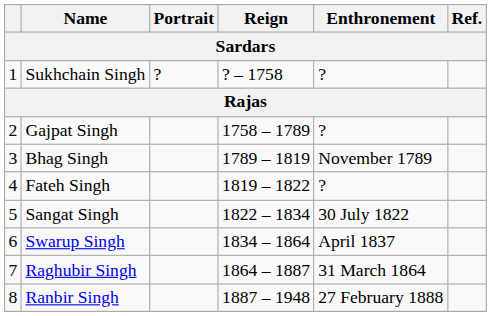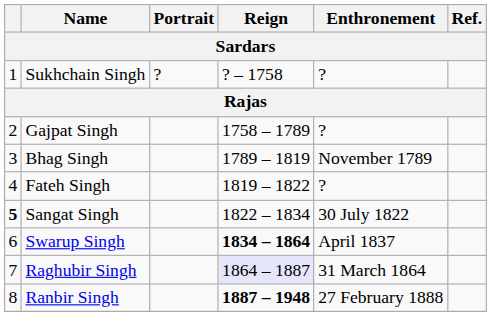(13, 213) normal -> (13, 213) bold
(266, 241) normal -> (266, 241) bold
(266, 269) no background -> (266, 269) lavender background
(266, 297) normal -> (266, 297) bold
